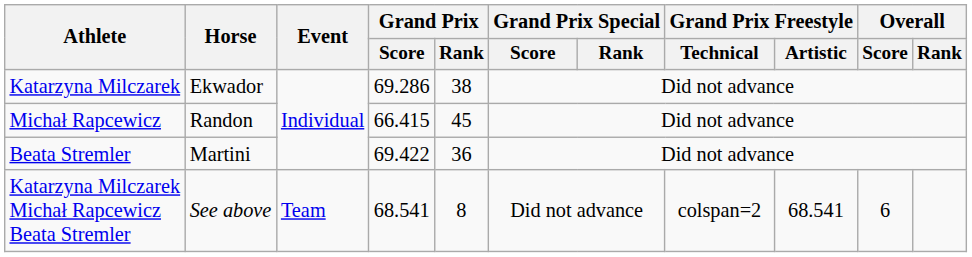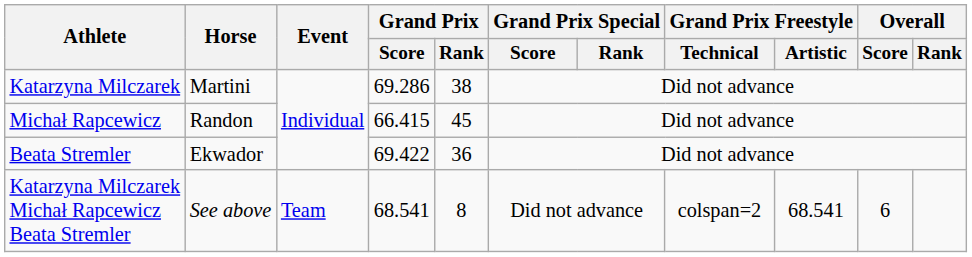(226, 86) Ekwador -> (220, 86) Martini
(220, 153) Martini -> (226, 153) Ekwador
